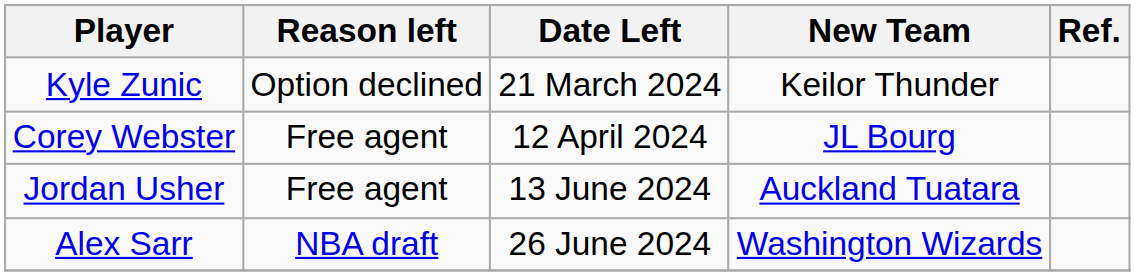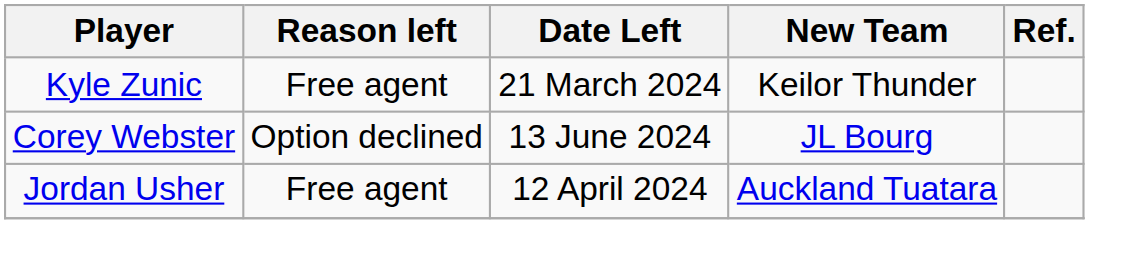(367, 84) Option declined -> (367, 84) Free agent
(367, 137) Free agent -> (367, 137) Option declined
(610, 137) 12 April 2024 -> (610, 137) 13 June 2024
(610, 190) 13 June 2024 -> (610, 190) 12 April 2024
- row: (124, 243)
